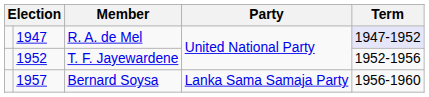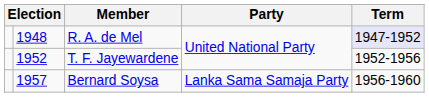(32, 37) 1947 -> (32, 37) 1948
